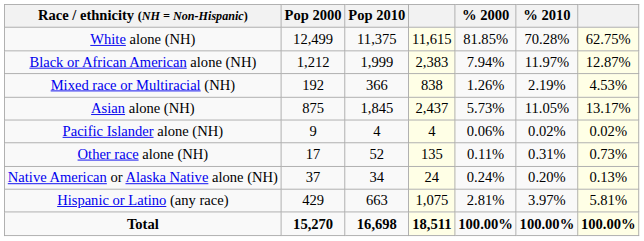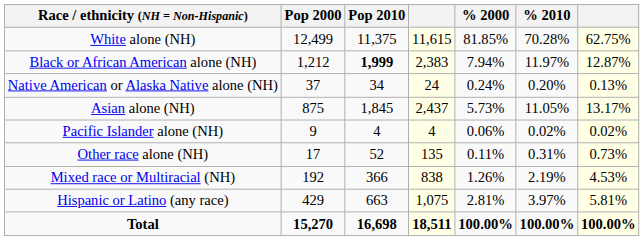(377, 62) normal -> (377, 62) bold
rows swapped: (143, 177) <-> (143, 85)
